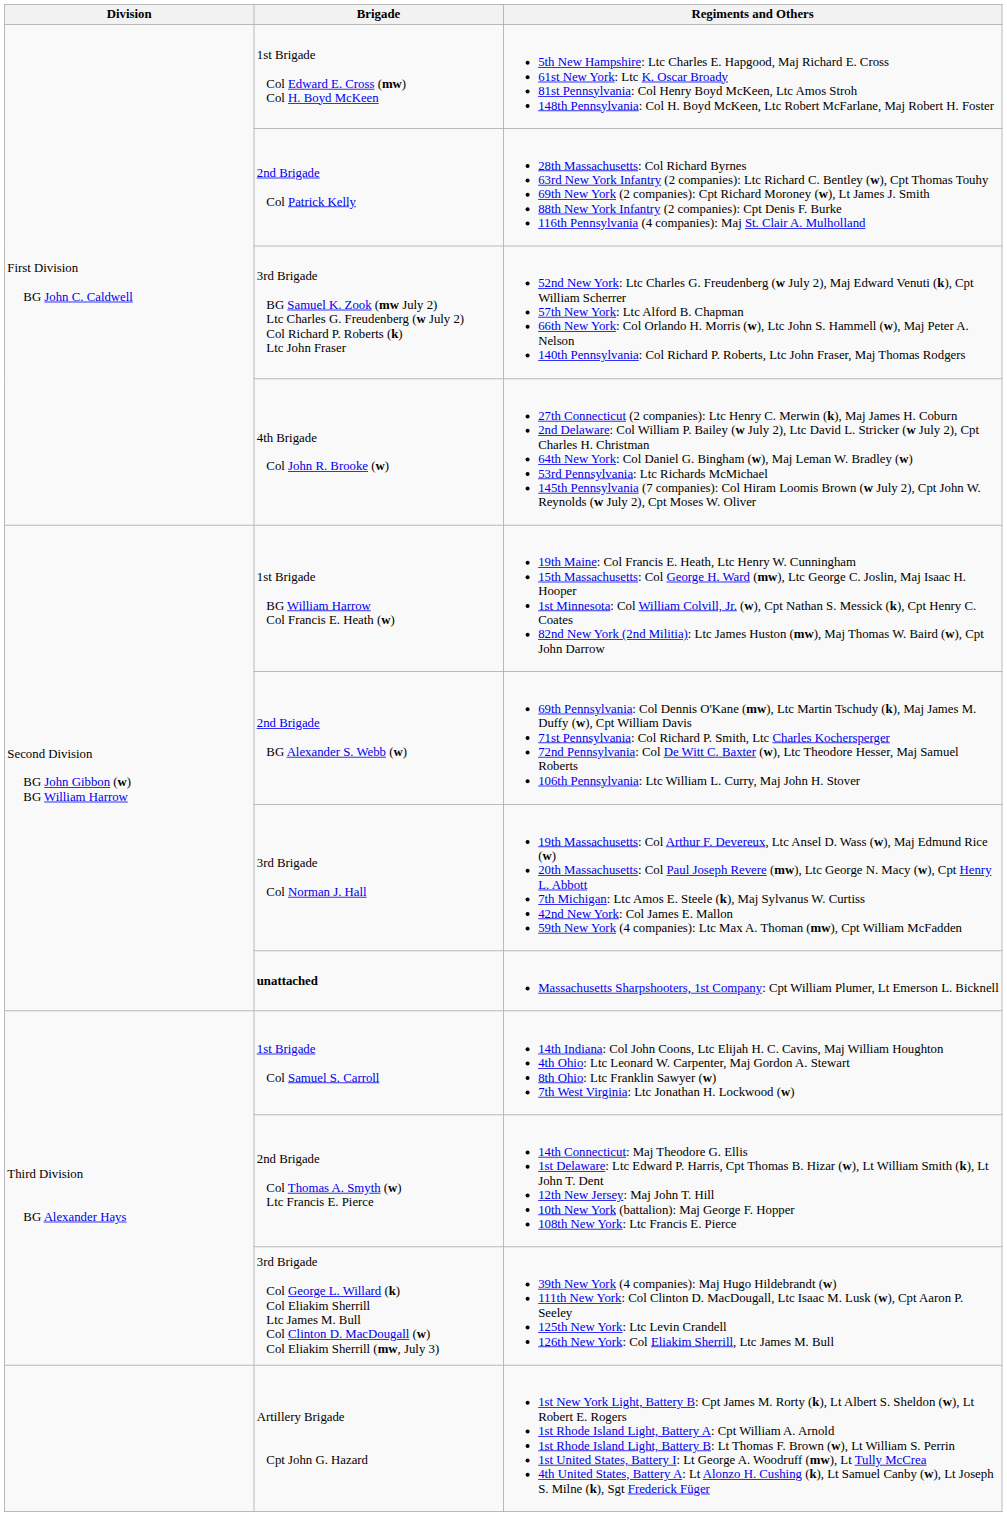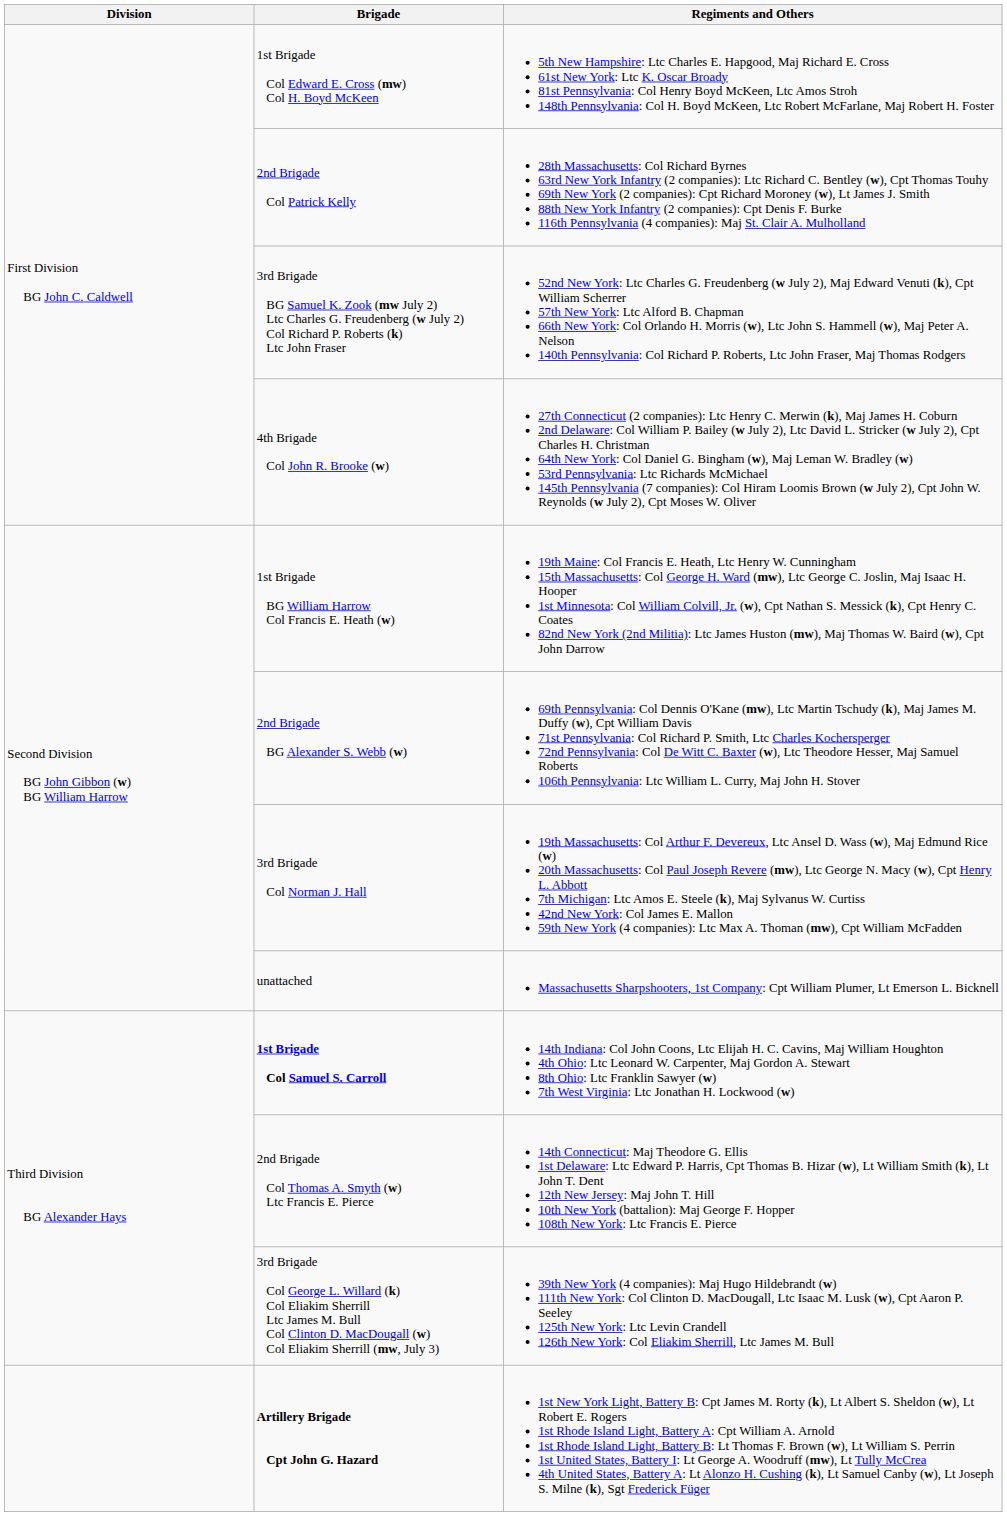(287, 981) bold -> (284, 981) normal
(318, 1062) normal -> (322, 1062) bold
(312, 1438) normal -> (317, 1438) bold
